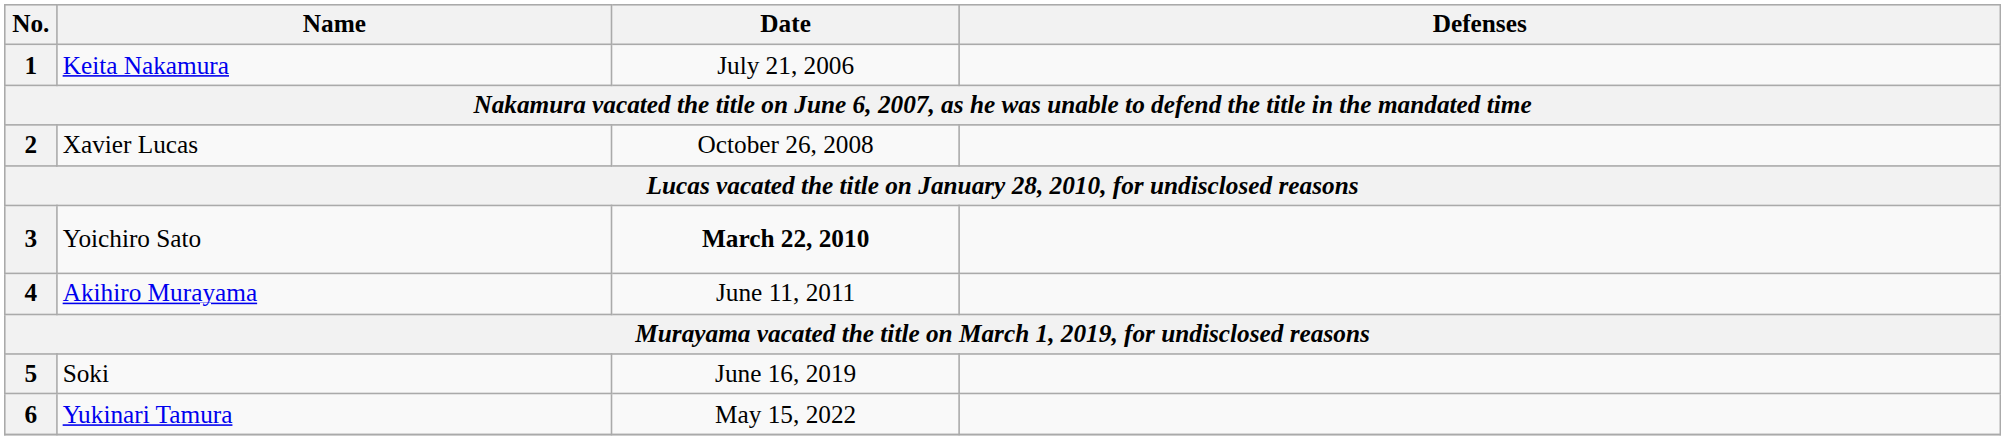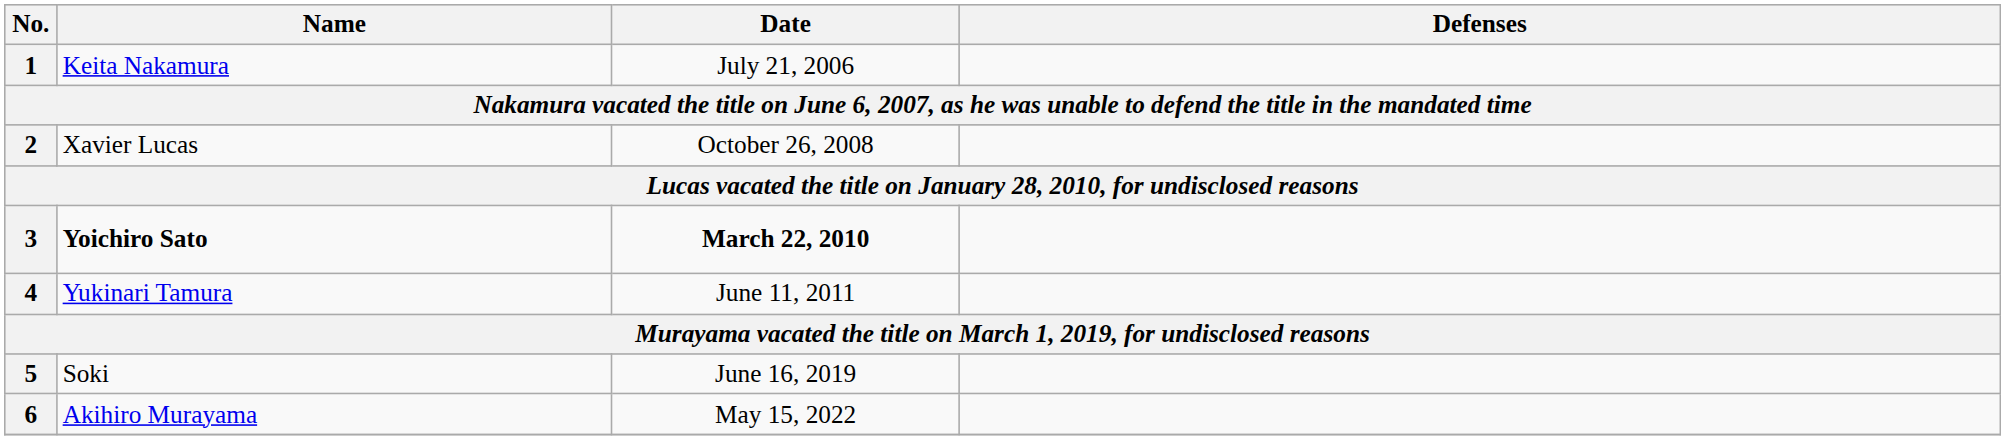(132, 239) normal -> (135, 239) bold
(160, 293) Akihiro Murayama -> (148, 293) Yukinari Tamura
(148, 413) Yukinari Tamura -> (160, 413) Akihiro Murayama
